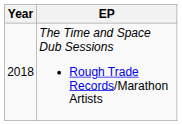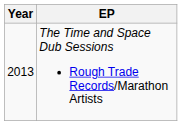(20, 72) 2018 -> (20, 72) 2013
